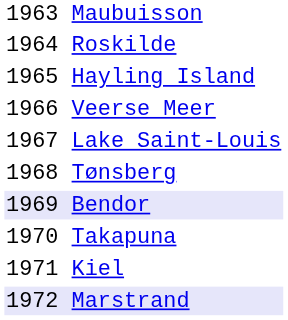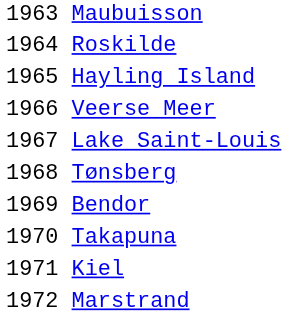(78, 205) lavender background -> (78, 205) no background
(98, 301) lavender background -> (98, 301) no background
